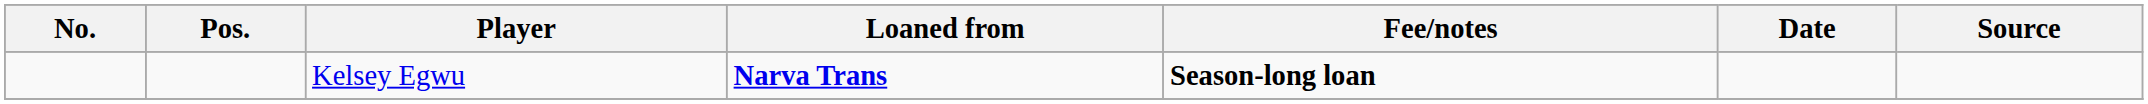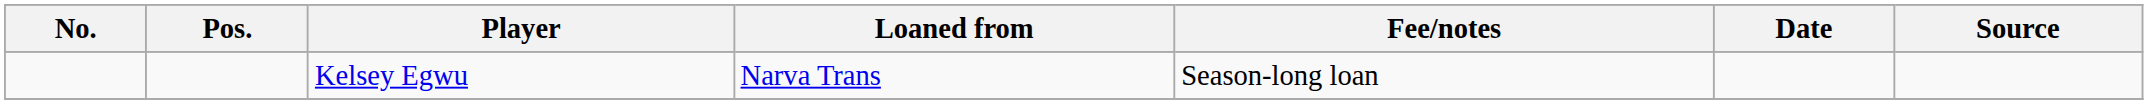(810, 75) bold -> (811, 75) normal
(1273, 75) bold -> (1280, 75) normal
